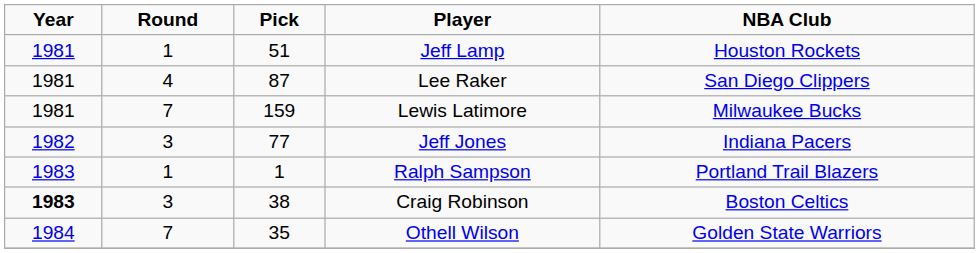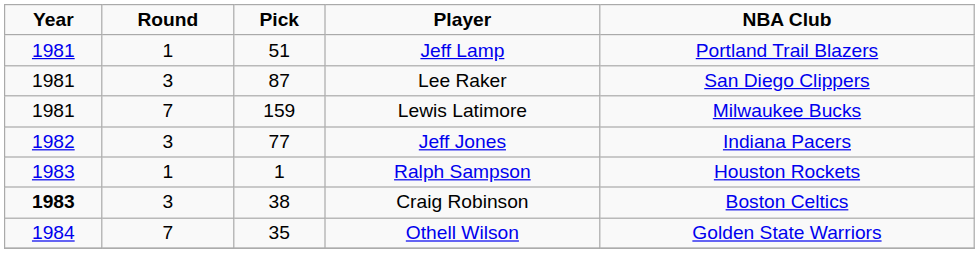(787, 50) Houston Rockets -> (787, 50) Portland Trail Blazers
(168, 80) 4 -> (168, 80) 3
(787, 171) Portland Trail Blazers -> (787, 171) Houston Rockets
